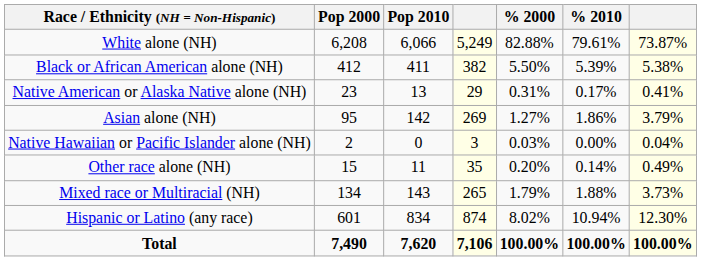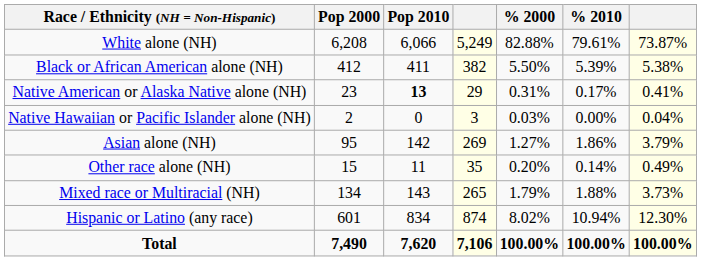(418, 92) normal -> (418, 92) bold
rows swapped: (159, 117) <-> (159, 142)
